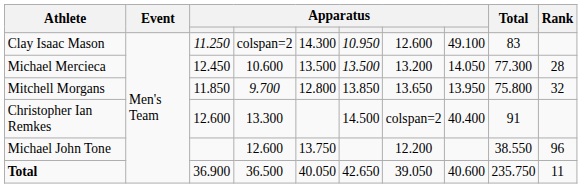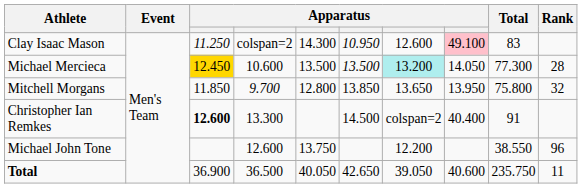(467, 44) no background -> (467, 44) pink background
(212, 66) no background -> (212, 66) gold background
(414, 66) no background -> (414, 66) paleturquoise background
(212, 119) normal -> (212, 119) bold
